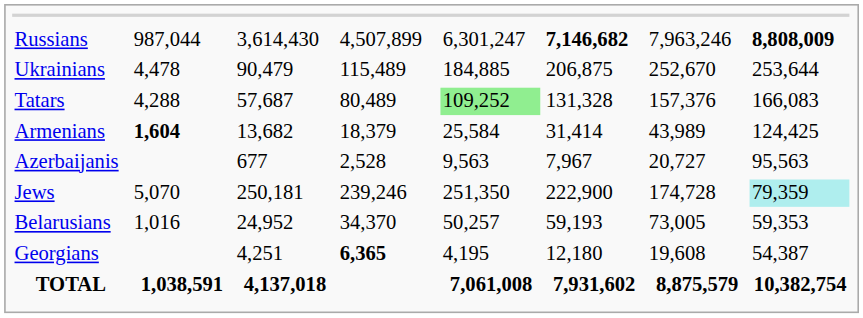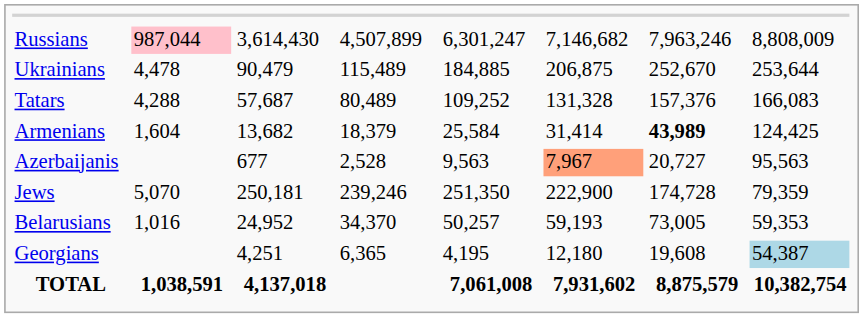(167, 39) no background -> (167, 39) pink background
(587, 39) bold -> (587, 39) normal
(793, 39) bold -> (793, 39) normal
(476, 100) lightgreen background -> (476, 100) no background
(157, 130) bold -> (157, 130) normal
(677, 130) normal -> (677, 130) bold
(569, 161) no background -> (569, 161) lightsalmon background
(780, 192) paleturquoise background -> (780, 192) no background
(363, 253) bold -> (363, 253) normal
(780, 253) no background -> (780, 253) lightblue background
